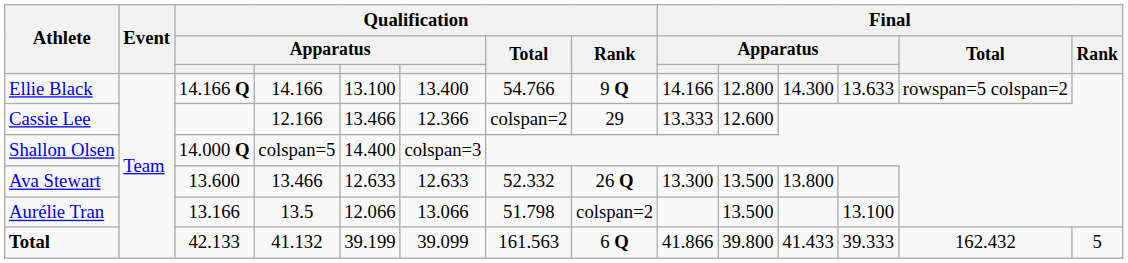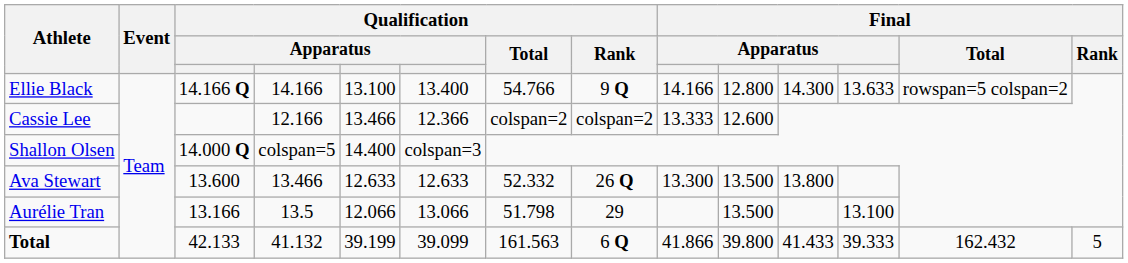(615, 119) 29 -> (615, 119) colspan=2
(615, 212) colspan=2 -> (615, 212) 29
